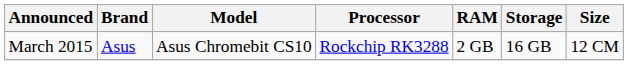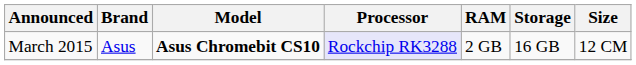(234, 45) normal -> (238, 45) bold
(384, 45) no background -> (392, 45) lavender background
